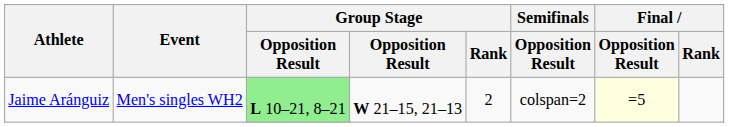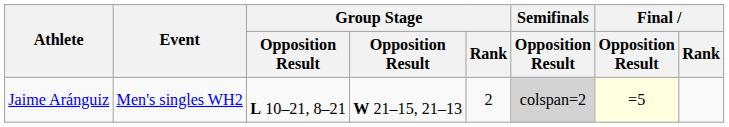(298, 109) lightgreen background -> (298, 109) no background
(553, 99) no background -> (553, 99) lightgrey background
